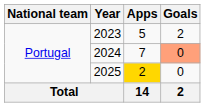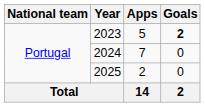(180, 33) normal -> (180, 33) bold
(180, 53) lightsalmon background -> (180, 53) no background
(142, 72) gold background -> (142, 72) no background
